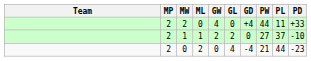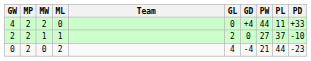columns swapped: (82, 11) <-> (216, 11)
